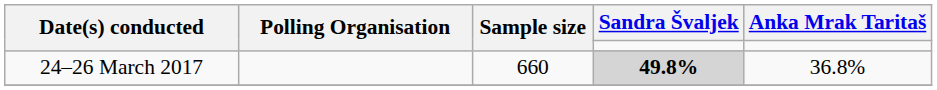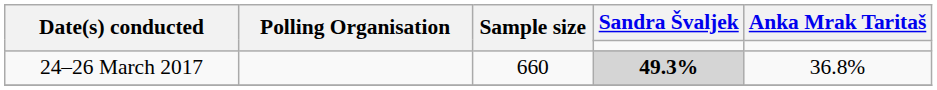(669, 68) 49.8% -> (669, 68) 49.3%
